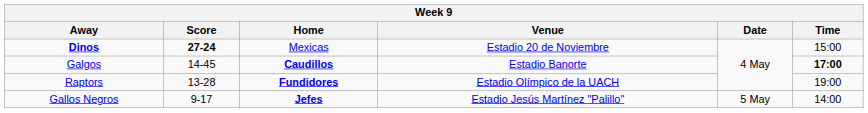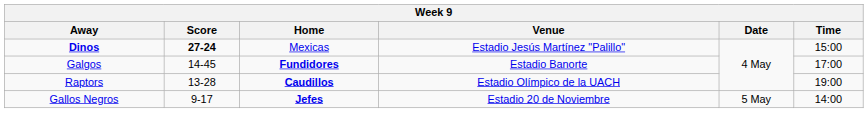(548, 47) Estadio 20 de Noviembre -> (549, 47) Estadio Jesús Martínez "Palillo"
(309, 64) Caudillos -> (309, 64) Fundidores
(828, 64) bold -> (828, 64) normal
(309, 82) Fundidores -> (309, 82) Caudillos
(548, 99) Estadio Jesús Martínez "Palillo" -> (549, 99) Estadio 20 de Noviembre
